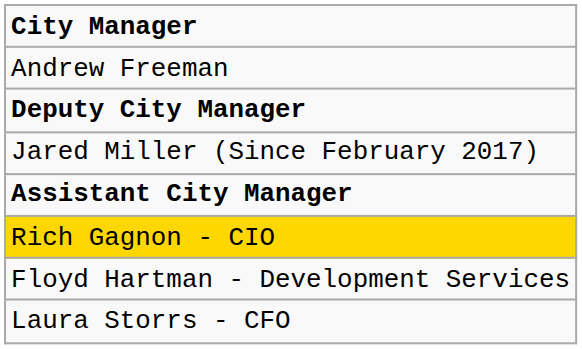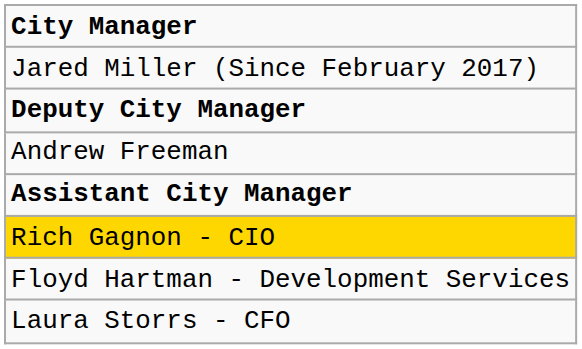(120, 68) Andrew Freeman -> (275, 68) Jared Miller (Since February 2017)
(275, 153) Jared Miller (Since February 2017) -> (120, 153) Andrew Freeman
